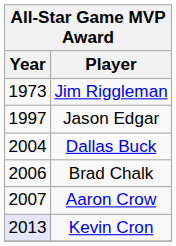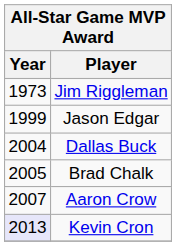(28, 118) 1997 -> (28, 118) 1999
(28, 173) 2006 -> (28, 173) 2005
